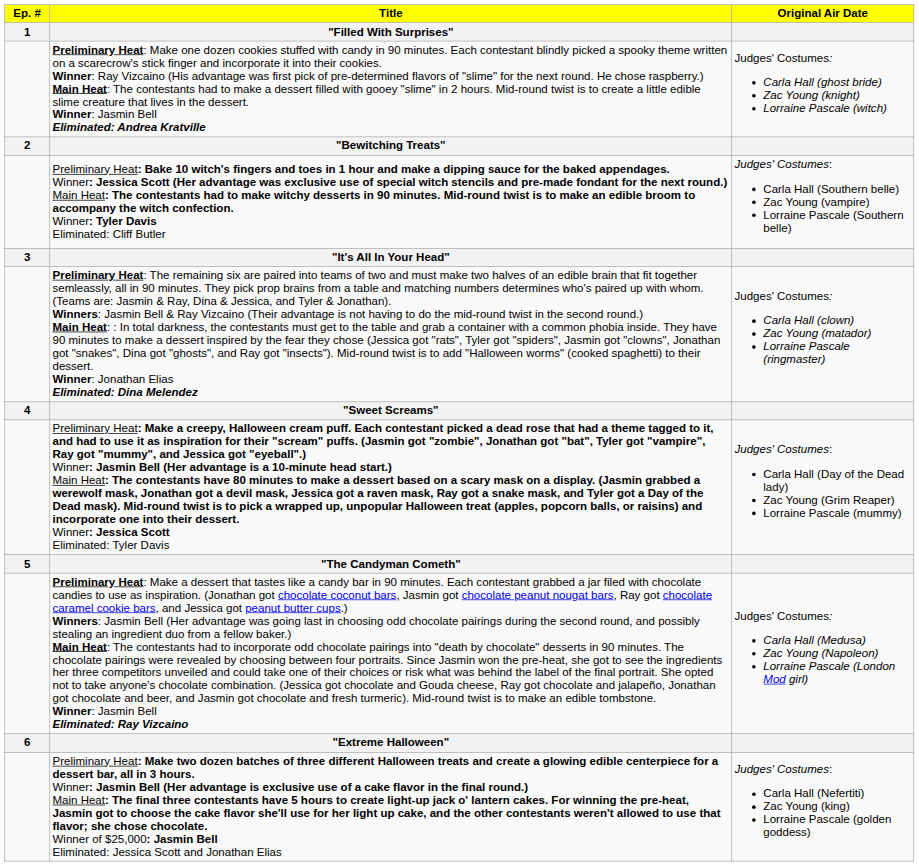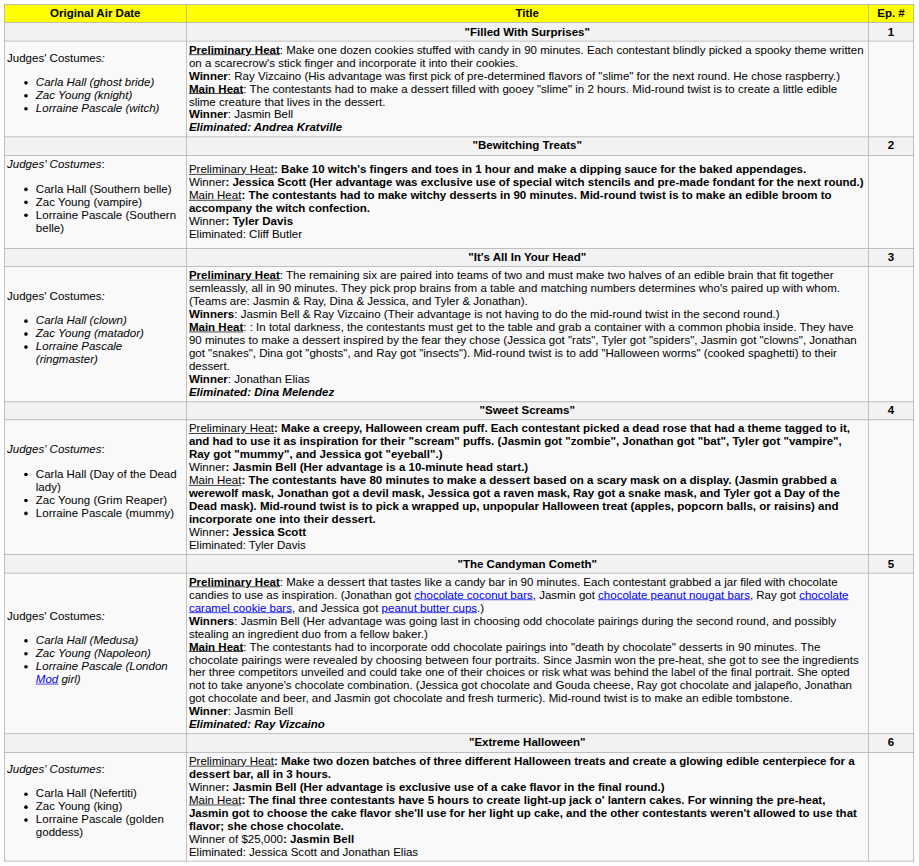columns swapped: (27, 31) <-> (823, 32)
